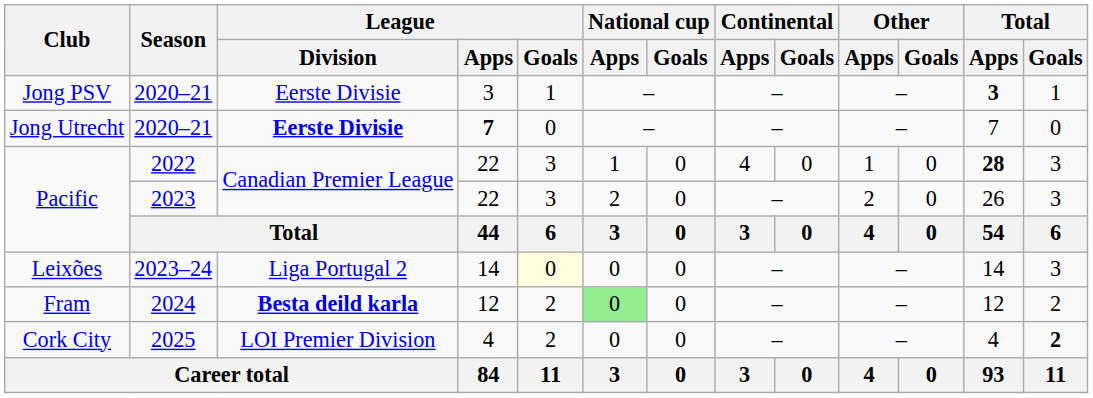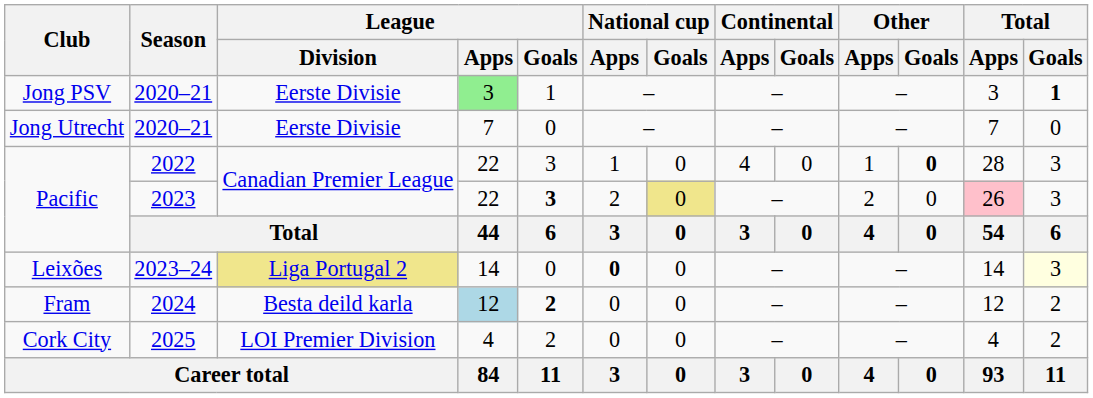(488, 92) no background -> (488, 92) lightgreen background
(993, 92) bold -> (993, 92) normal
(1056, 92) normal -> (1056, 92) bold
(338, 127) bold -> (338, 127) normal
(488, 127) bold -> (488, 127) normal
(931, 163) normal -> (931, 163) bold
(993, 163) bold -> (993, 163) normal
(551, 198) normal -> (551, 198) bold
(681, 198) no background -> (681, 198) khaki background
(993, 198) no background -> (993, 198) pink background
(338, 269) no background -> (338, 269) khaki background
(551, 269) lightyellow background -> (551, 269) no background
(615, 269) normal -> (615, 269) bold
(1056, 269) no background -> (1056, 269) lightyellow background
(338, 304) bold -> (338, 304) normal
(488, 304) no background -> (488, 304) lightblue background
(551, 304) normal -> (551, 304) bold
(615, 304) lightgreen background -> (615, 304) no background
(1056, 339) bold -> (1056, 339) normal
